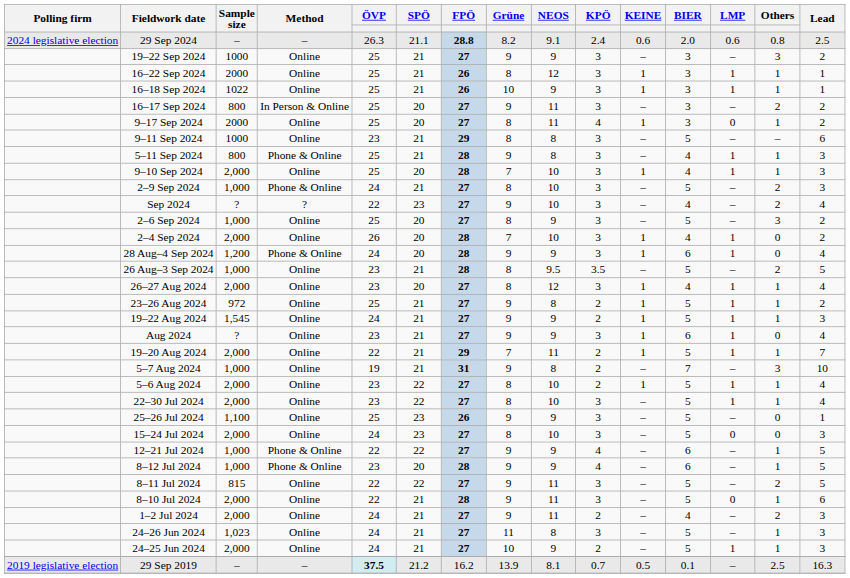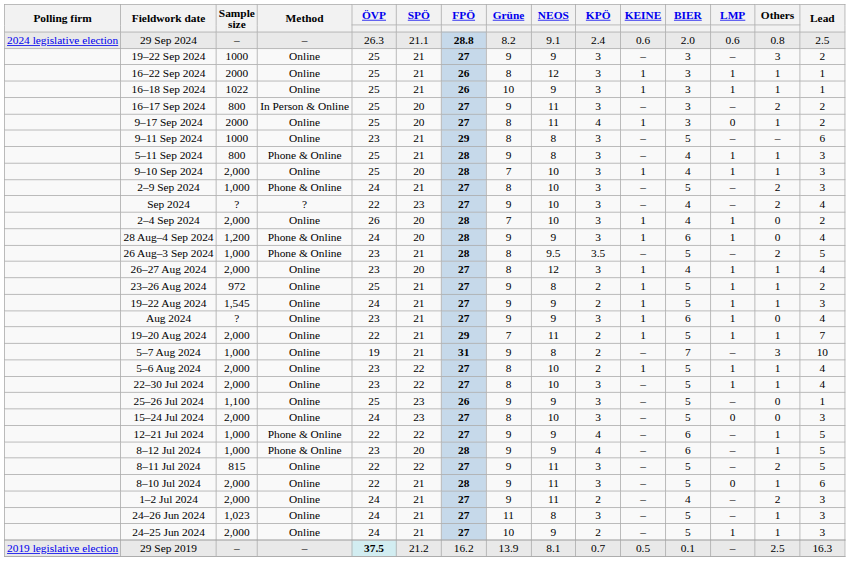- row: (169, 221)
(305, 270) Online -> (305, 254) Phone & Online
